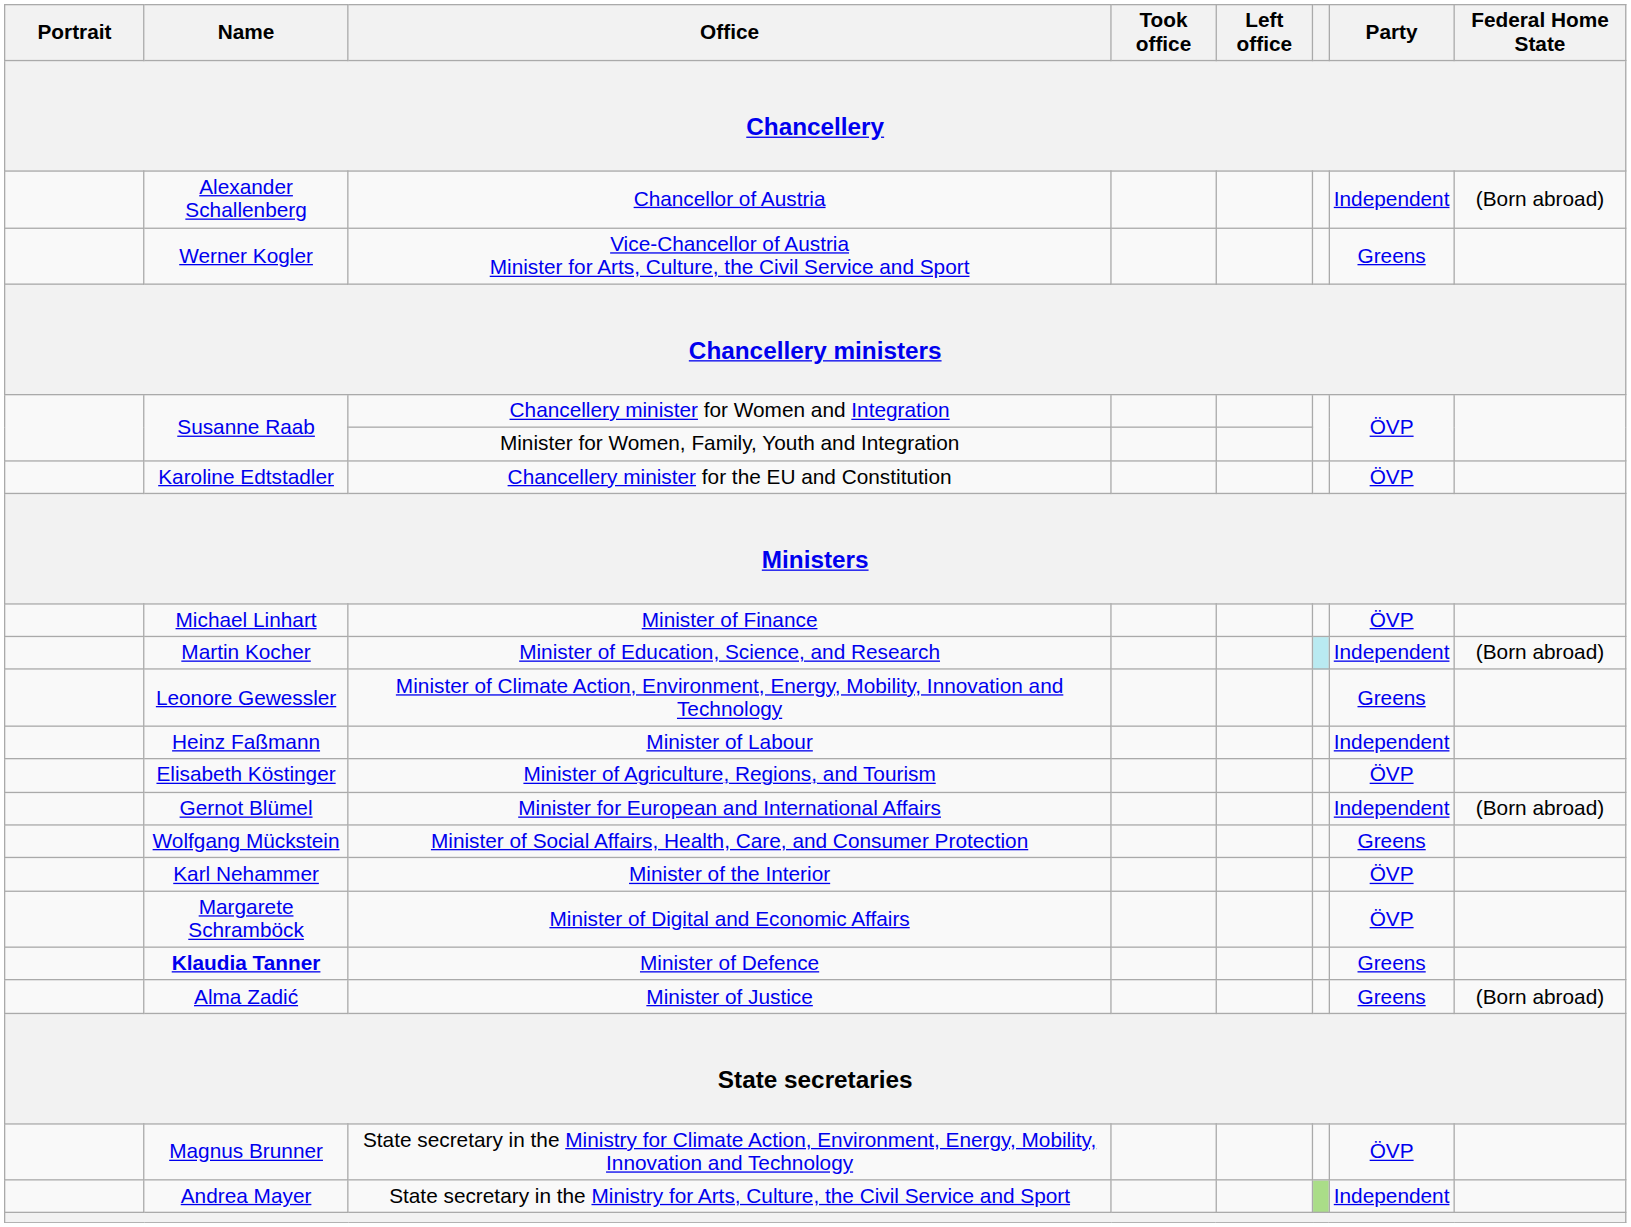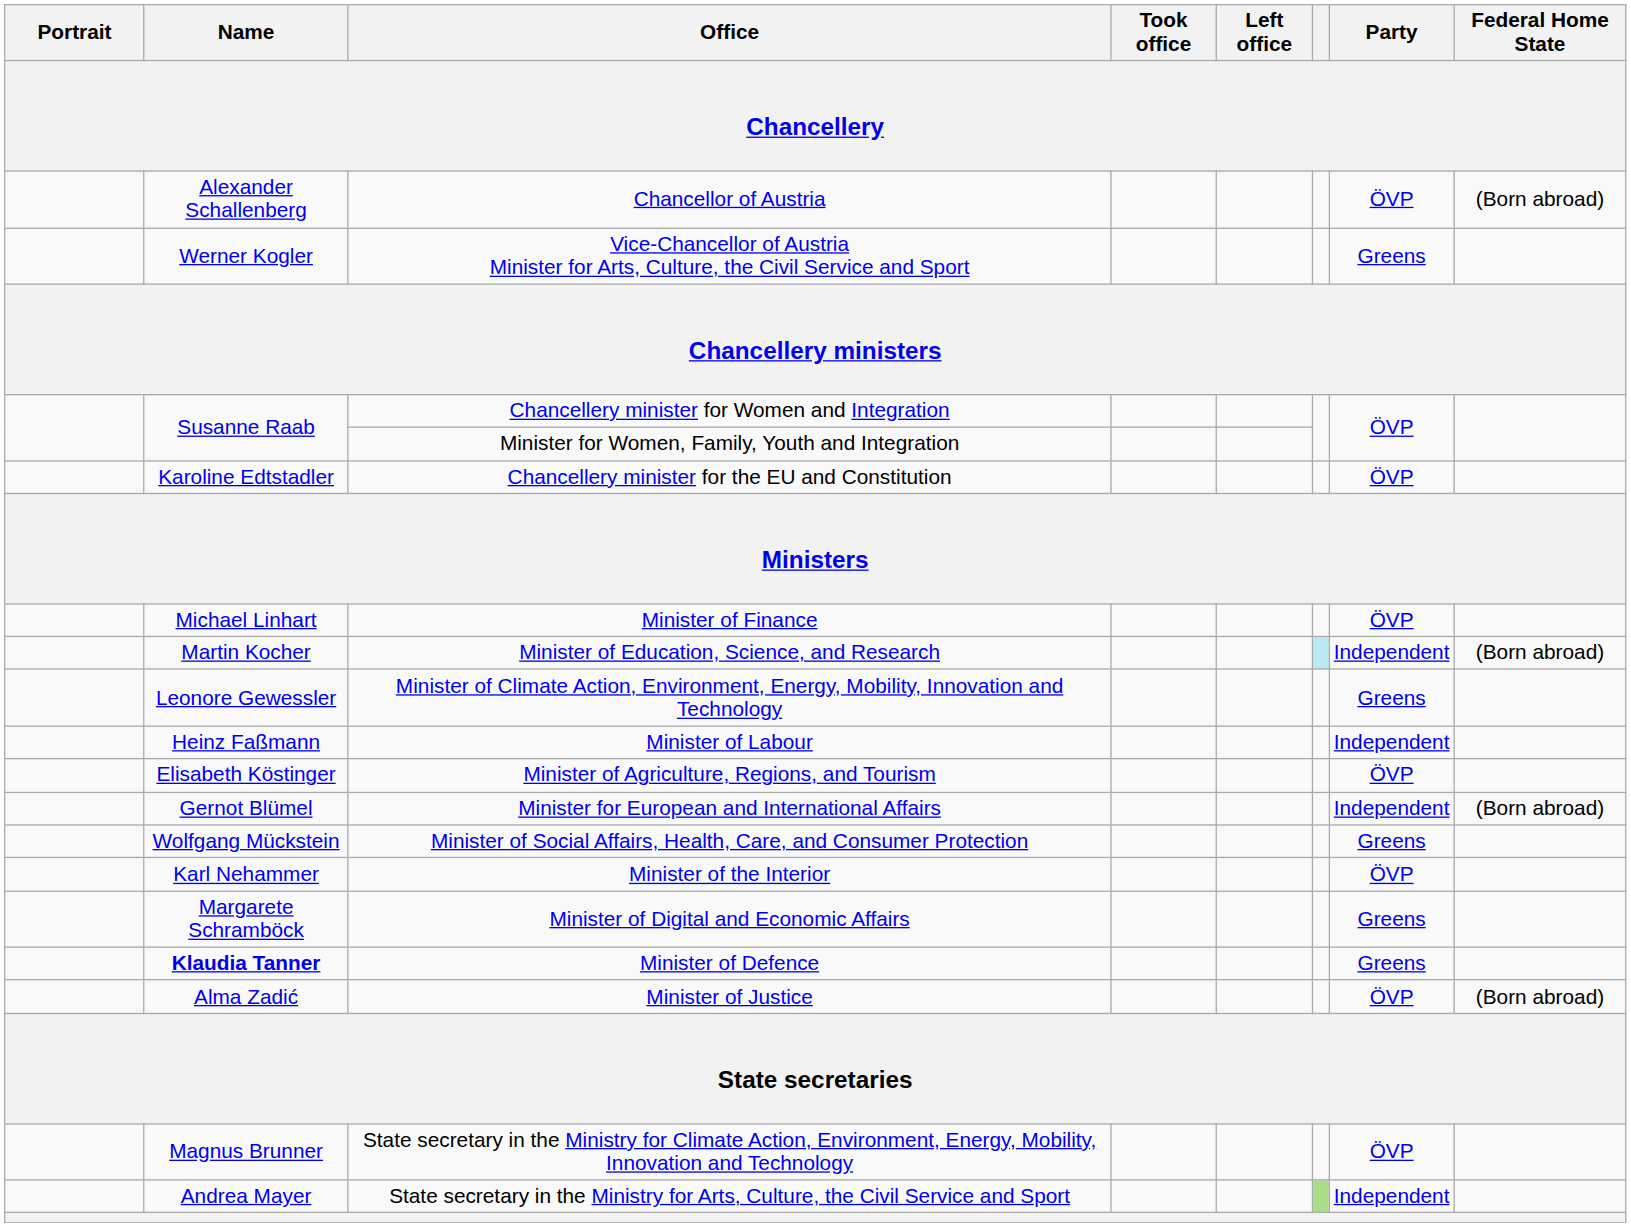(1392, 199) Independent -> (1392, 199) ÖVP
(1392, 918) ÖVP -> (1392, 918) Greens
(1392, 996) Greens -> (1392, 996) ÖVP
